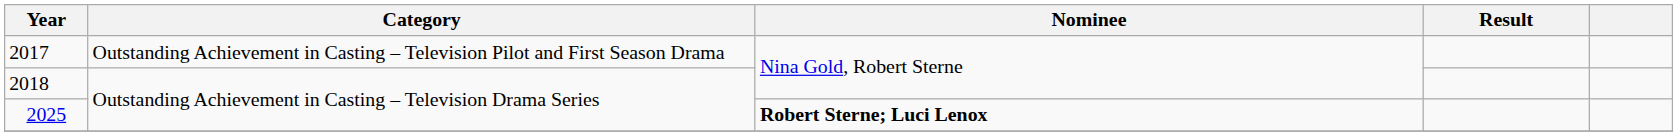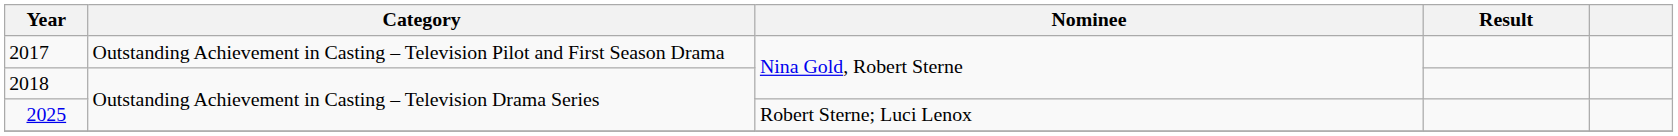(874, 114) bold -> (866, 114) normal
